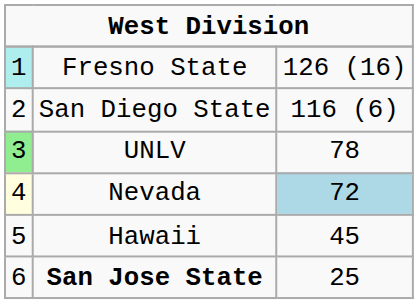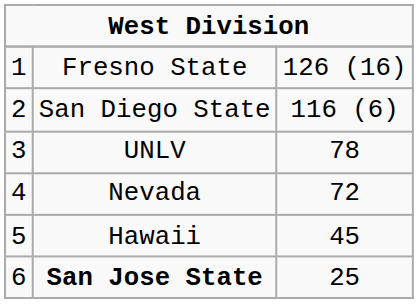(19, 68) paleturquoise background -> (19, 68) no background
(19, 152) lightgreen background -> (19, 152) no background
(19, 194) lightyellow background -> (19, 194) no background
(345, 194) lightblue background -> (345, 194) no background
